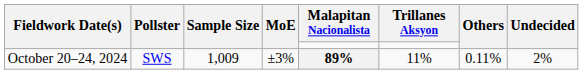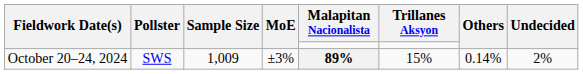(419, 59) 11% -> (419, 59) 15%
(483, 59) 0.11% -> (483, 59) 0.14%
